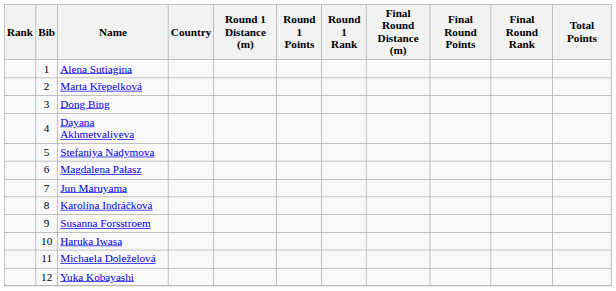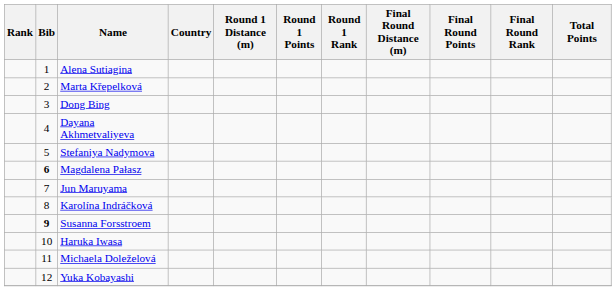(47, 170) normal -> (47, 170) bold
(47, 223) normal -> (47, 223) bold
